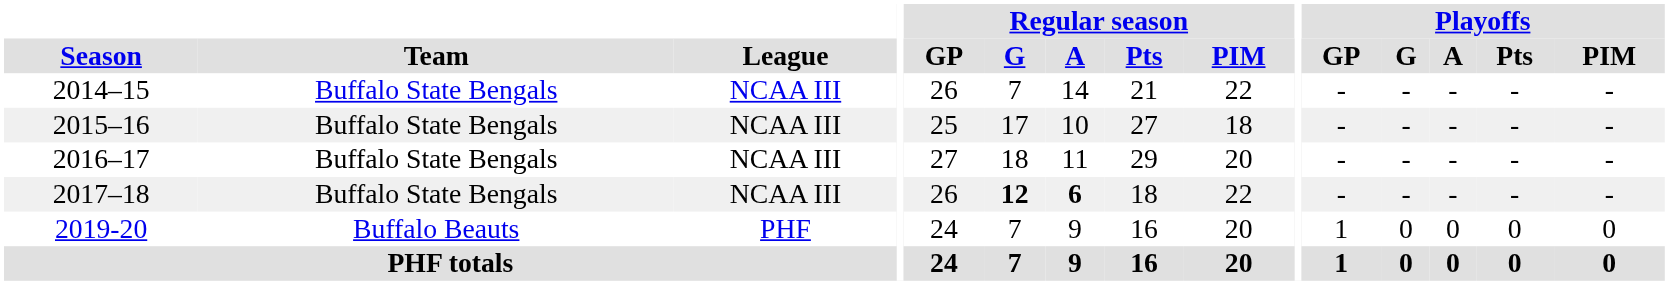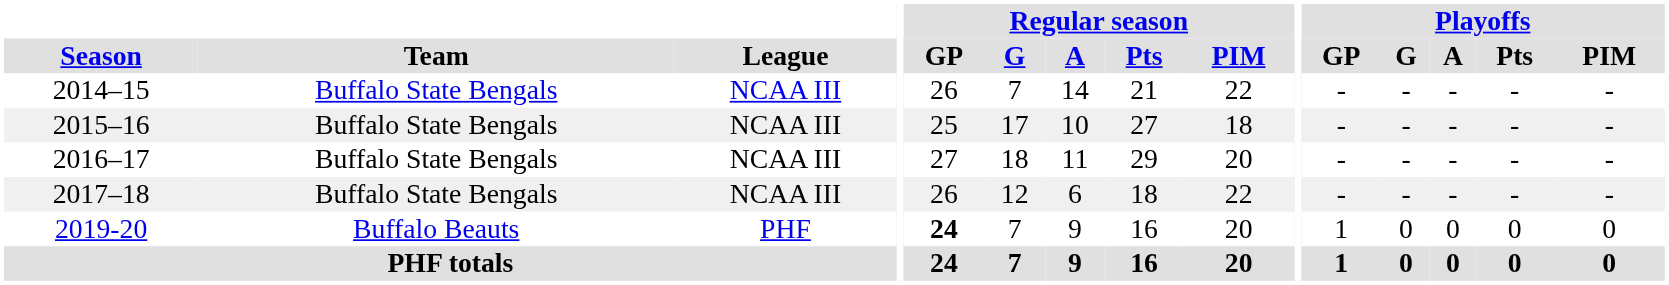(1015, 193) bold -> (1015, 193) normal
(1075, 193) bold -> (1075, 193) normal
(944, 228) normal -> (944, 228) bold
